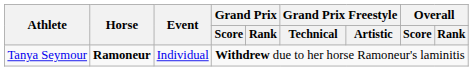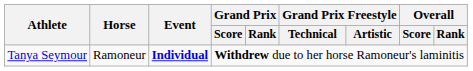(122, 56) bold -> (119, 56) normal
(183, 56) normal -> (180, 56) bold
